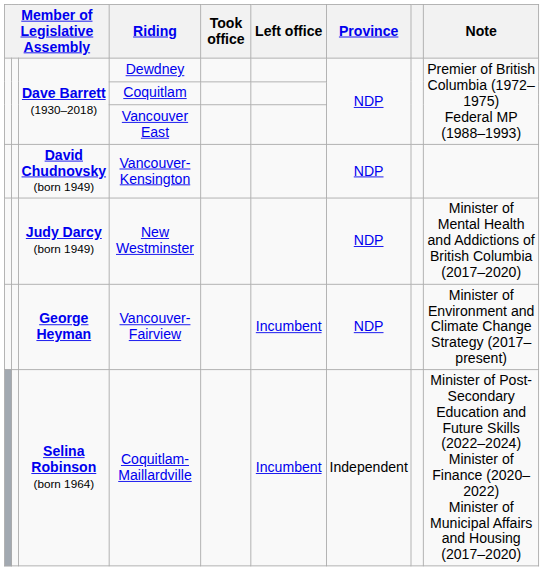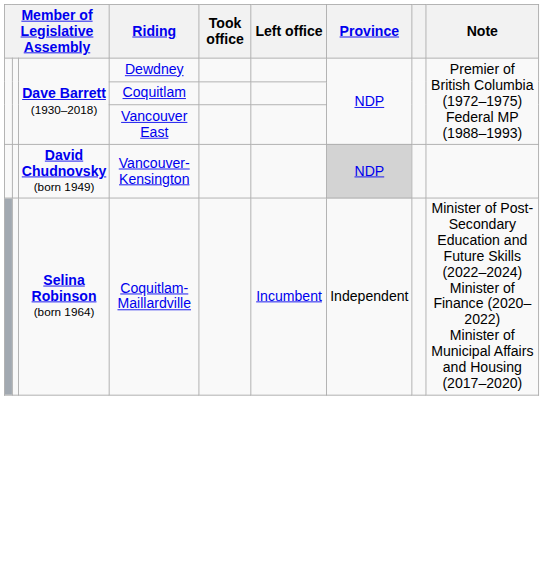(369, 171) no background -> (369, 171) lightgrey background
- row: (155, 241)
- row: (155, 326)
